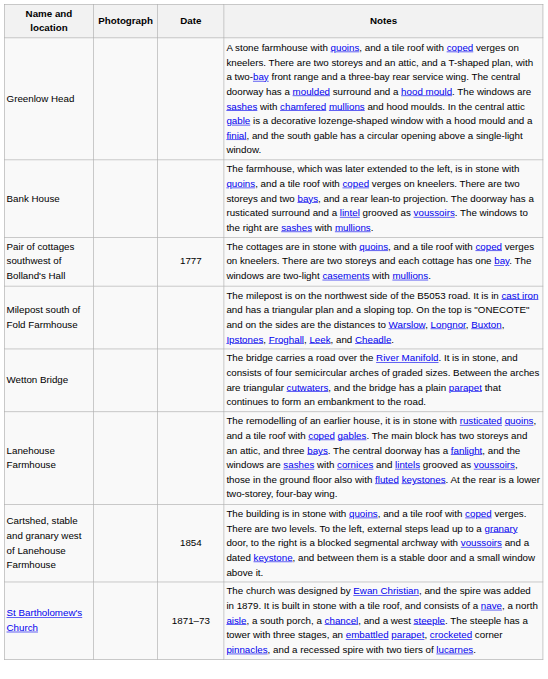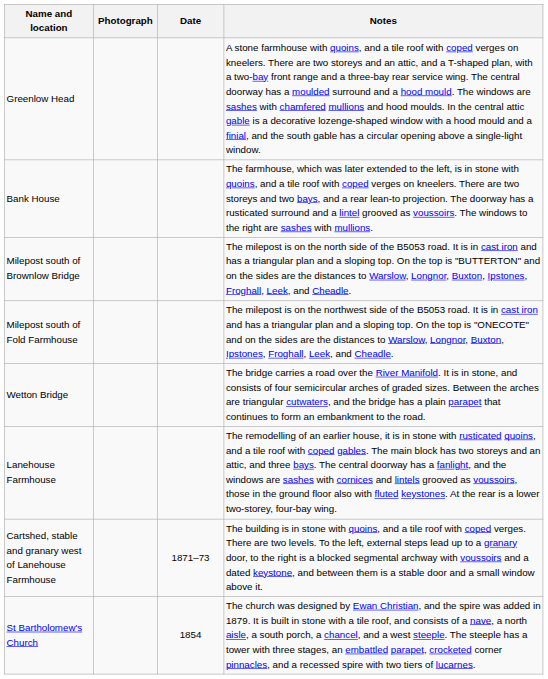- row: (40, 261)
+ row: (43, 269)
(191, 543) 1854 -> (191, 557) 1871–73
(191, 621) 1871–73 -> (191, 635) 1854
